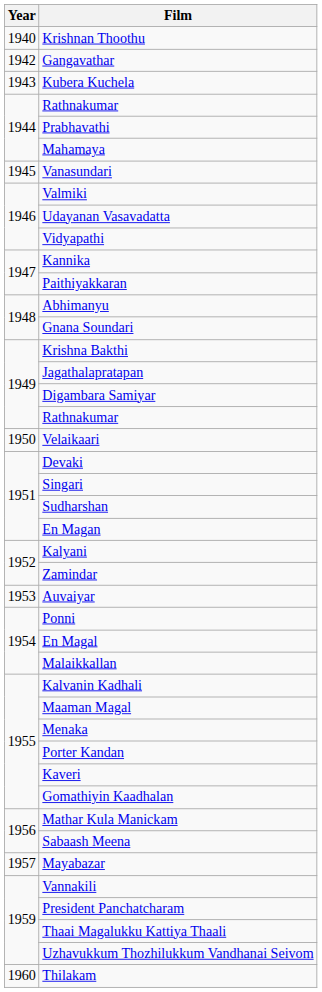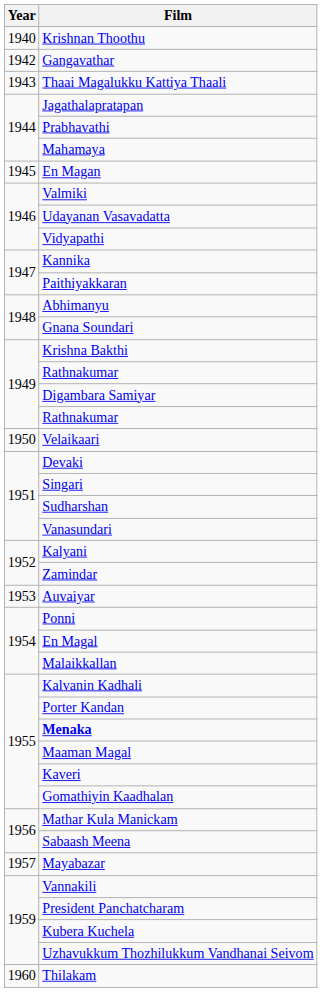(88, 82) Kubera Kuchela -> (134, 82) Thaai Magalukku Kattiya Thaali
(80, 104) Rathnakumar -> (93, 104) Jagathalapratapan
(77, 171) Vanasundari -> (71, 171) En Magan
(93, 372) Jagathalapratapan -> (80, 372) Rathnakumar
(71, 529) En Magan -> (77, 529) Vanasundari
(87, 707) Maaman Magal -> (83, 707) Porter Kandan
(65, 730) normal -> (67, 730) bold
(83, 752) Porter Kandan -> (87, 752) Maaman Magal
(134, 931) Thaai Magalukku Kattiya Thaali -> (88, 931) Kubera Kuchela
